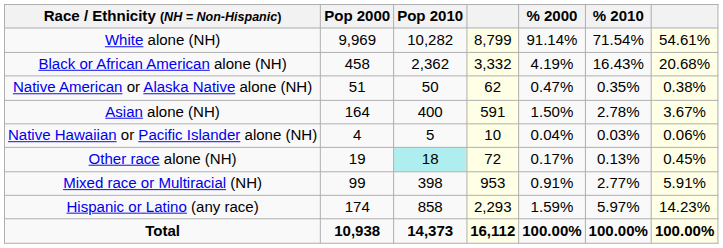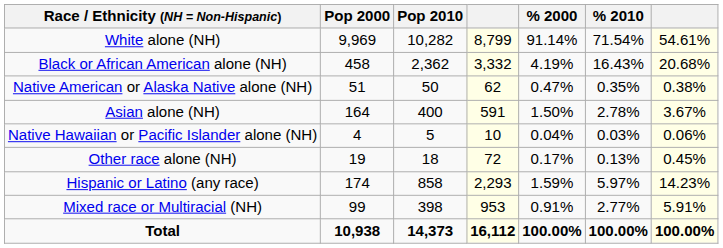(430, 159) paleturquoise background -> (430, 159) no background
rows swapped: (163, 183) <-> (163, 207)
